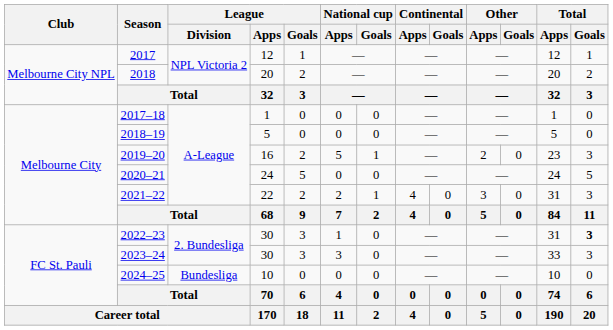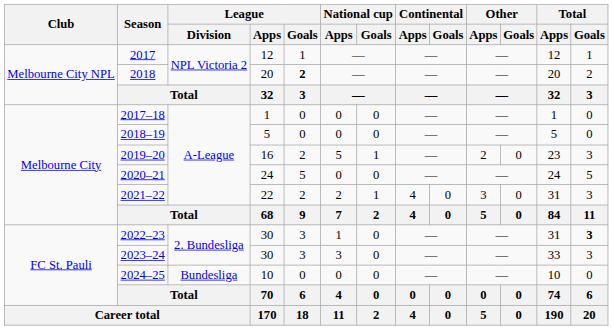(302, 74) normal -> (302, 74) bold
